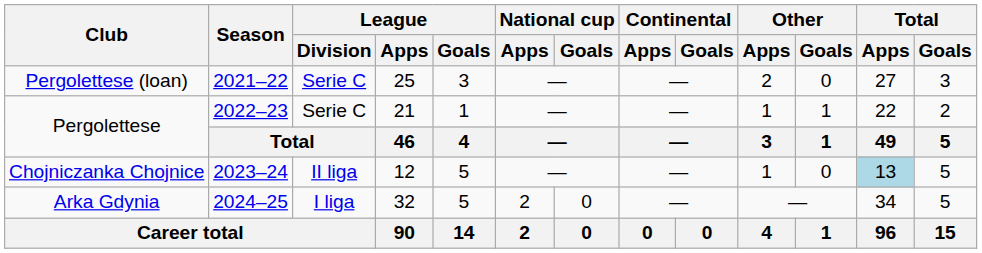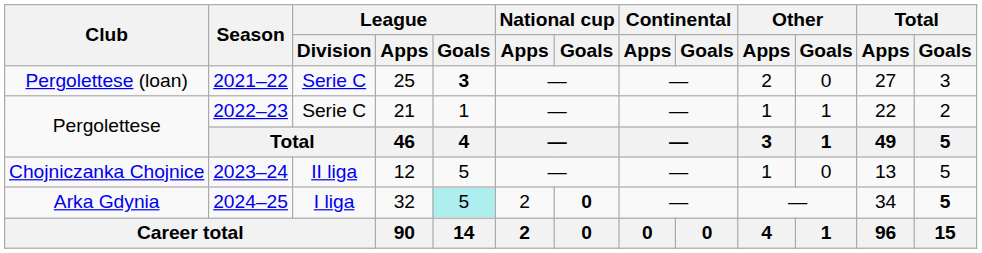(464, 80) normal -> (464, 80) bold
(886, 171) lightblue background -> (886, 171) no background
(464, 202) no background -> (464, 202) paleturquoise background
(587, 202) normal -> (587, 202) bold
(945, 202) normal -> (945, 202) bold
